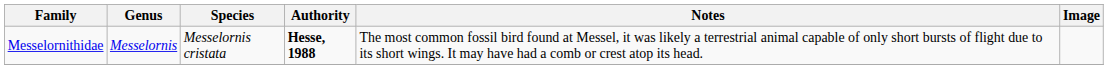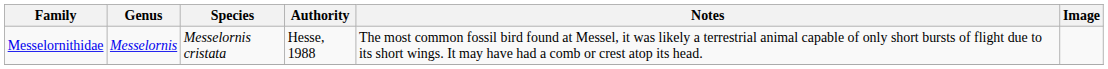(306, 45) bold -> (306, 45) normal
